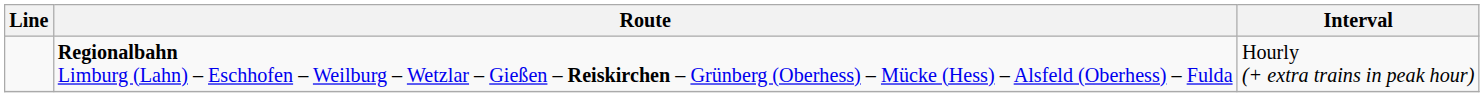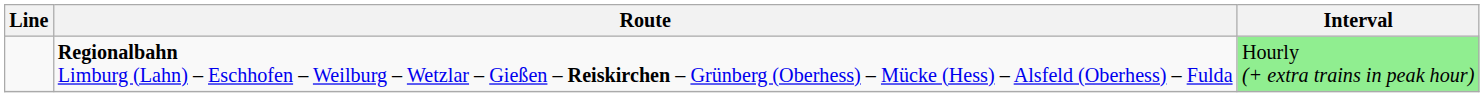(1358, 63) no background -> (1358, 63) lightgreen background
